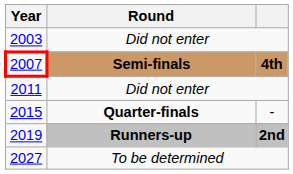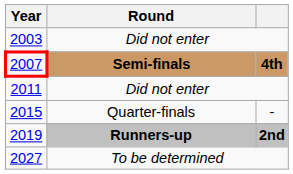(151, 112) bold -> (151, 112) normal
